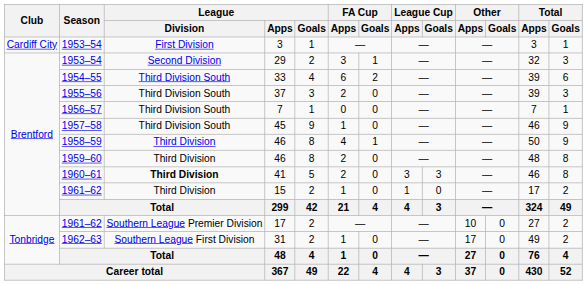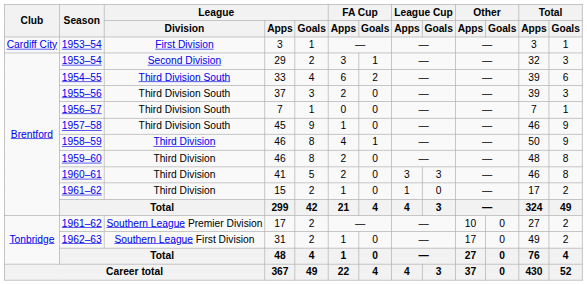(184, 175) bold -> (184, 175) normal
